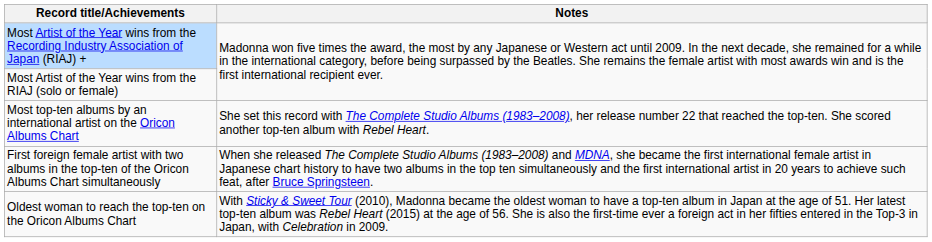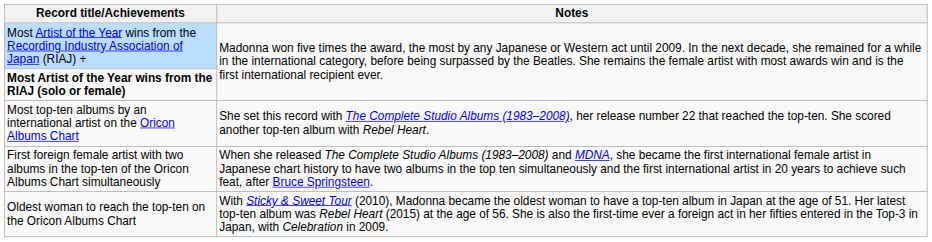(102, 84) normal -> (110, 84) bold
